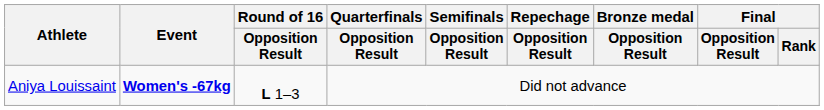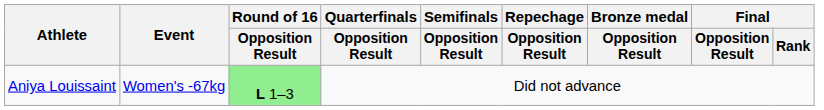(177, 86) bold -> (174, 86) normal
(281, 94) no background -> (275, 94) lightgreen background
